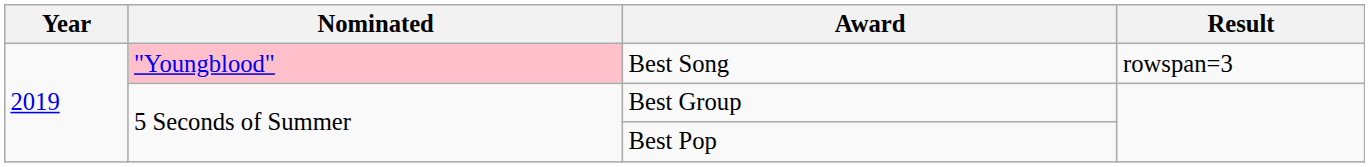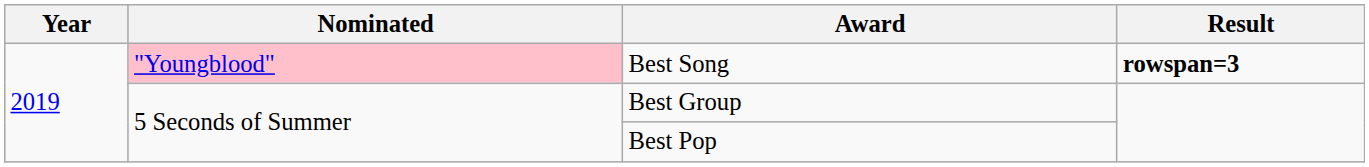(1178, 63) normal -> (1181, 63) bold
